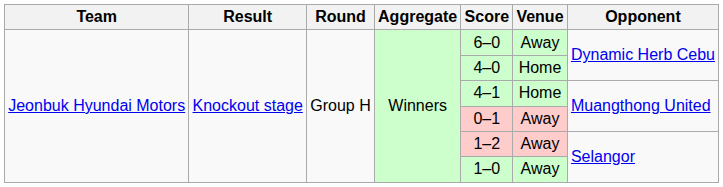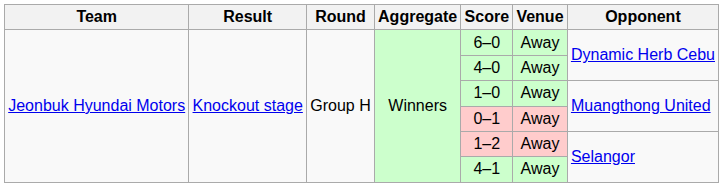(540, 67) Home -> (540, 67) Away
(487, 93) 4–1 -> (487, 93) 1–0
(540, 93) Home -> (540, 93) Away
(487, 169) 1–0 -> (487, 169) 4–1
